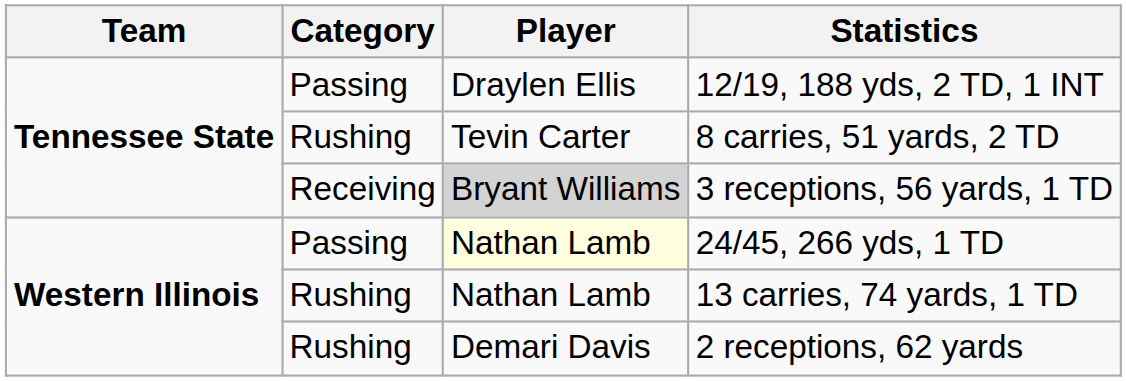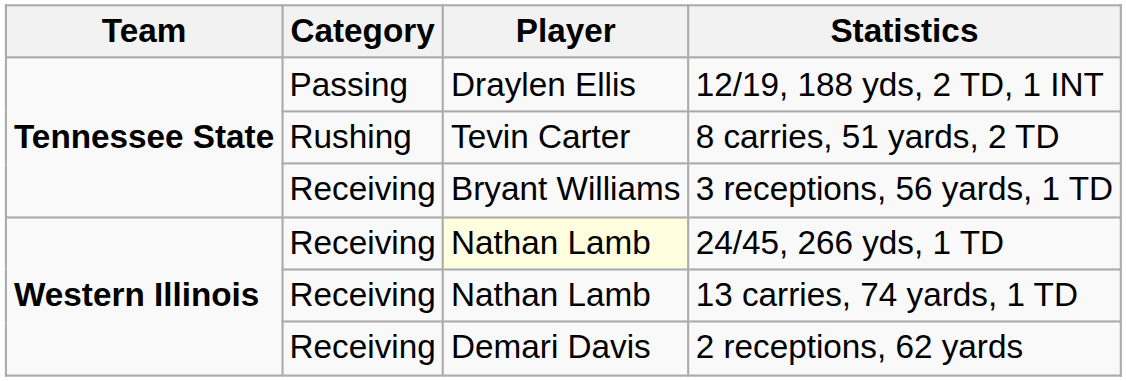(566, 189) lightgrey background -> (566, 189) no background
(349, 242) Passing -> (363, 242) Receiving
(351, 295) Rushing -> (363, 295) Receiving
(351, 347) Rushing -> (363, 347) Receiving
